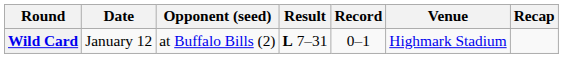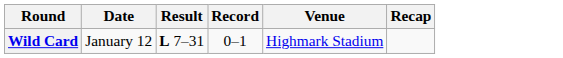- column: (217, 16)
